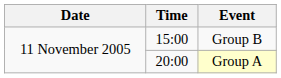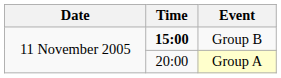(172, 38) normal -> (172, 38) bold
